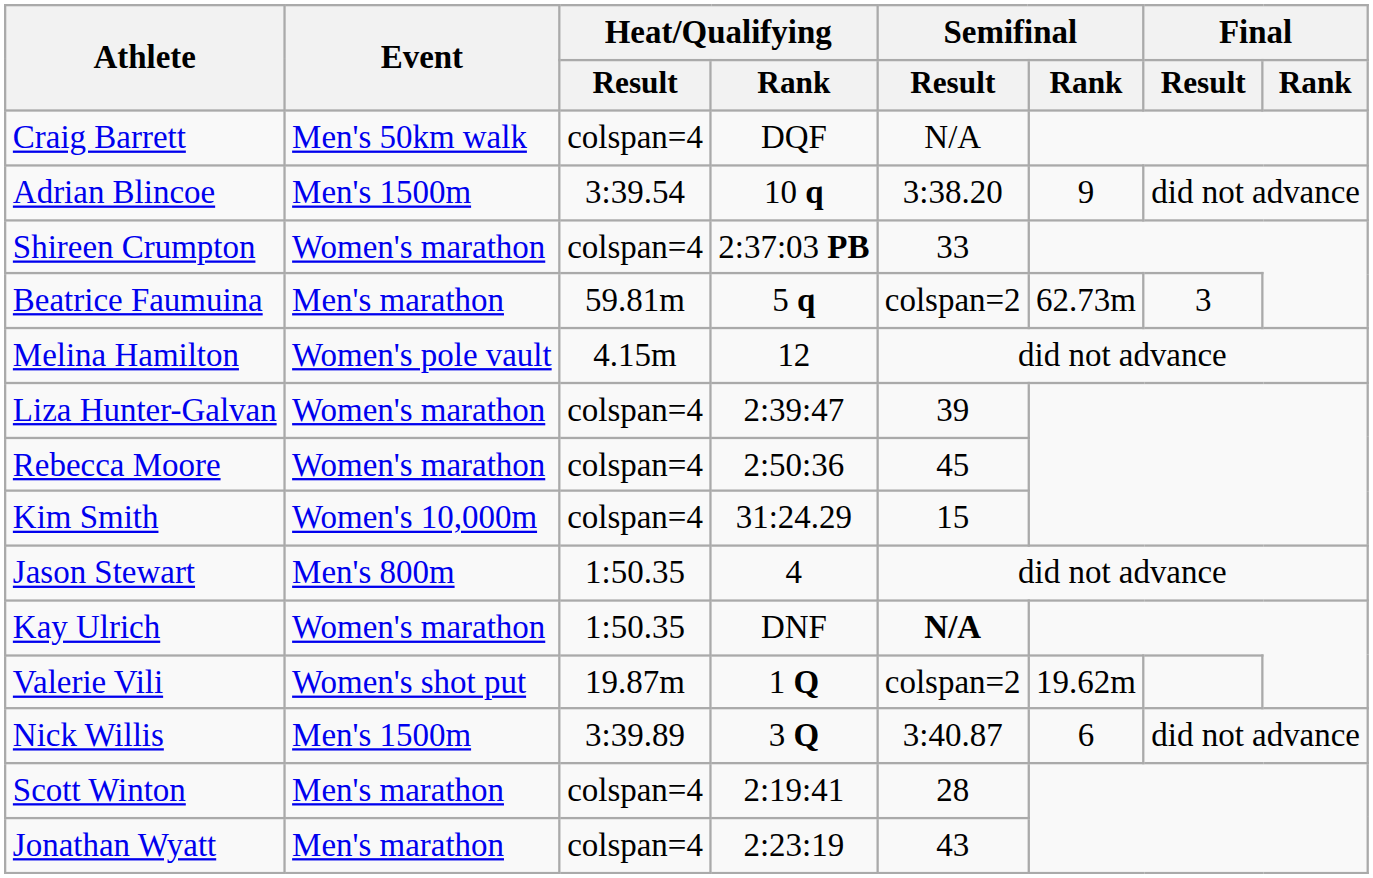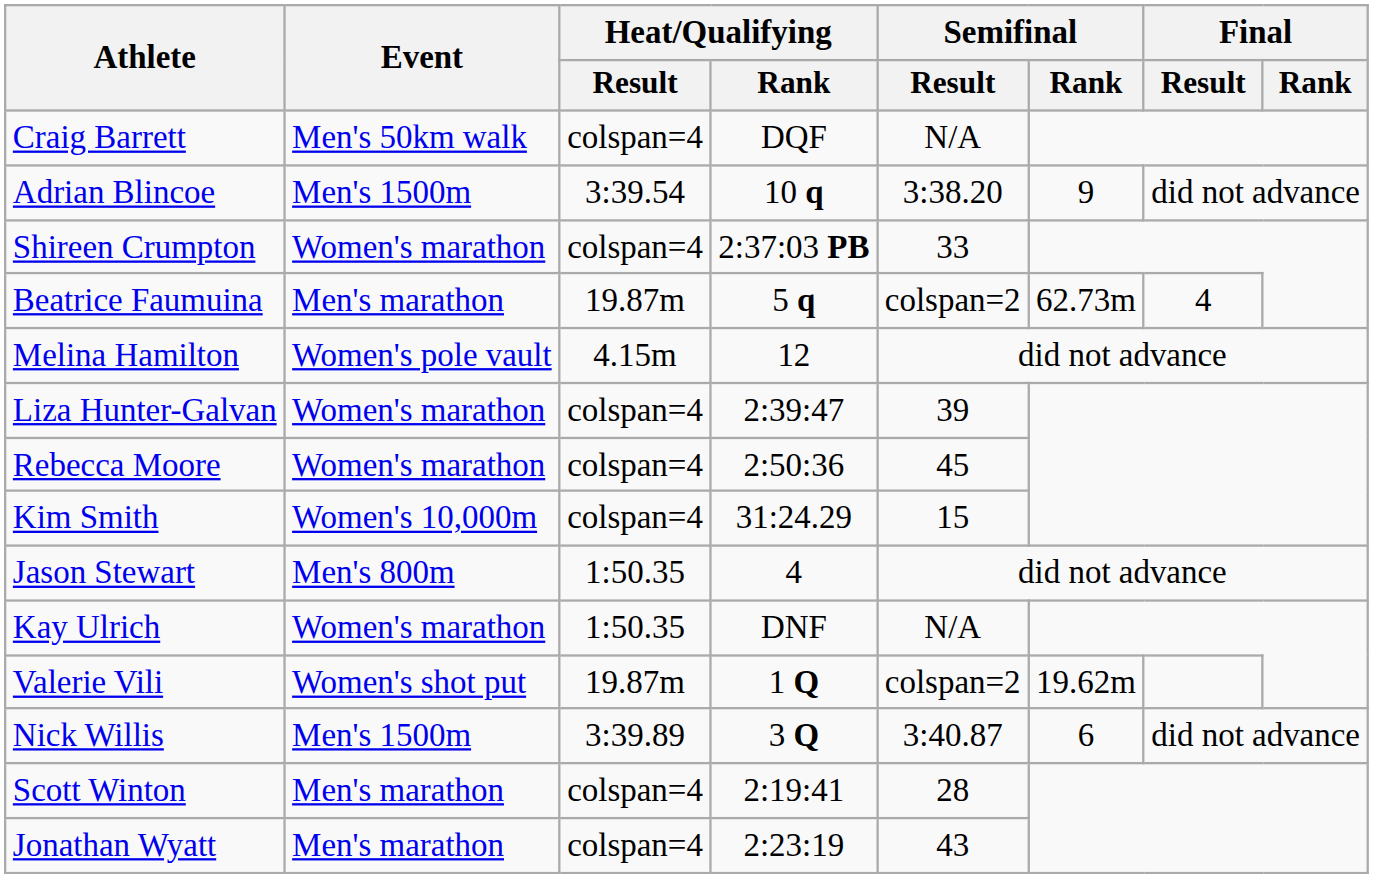(635, 301) 59.81m -> (635, 301) 19.87m
(1203, 301) 3 -> (1203, 301) 4
(953, 627) bold -> (953, 627) normal
